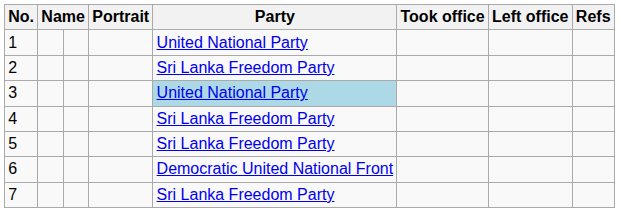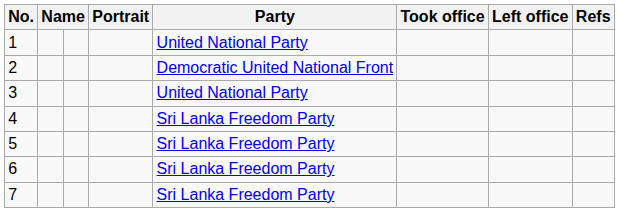(246, 67) Sri Lanka Freedom Party -> (275, 67) Democratic United National Front
(232, 93) lightblue background -> (232, 93) no background
(275, 169) Democratic United National Front -> (246, 169) Sri Lanka Freedom Party
